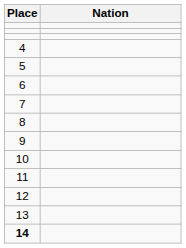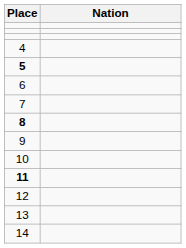(22, 66) normal -> (22, 66) bold
(22, 122) normal -> (22, 122) bold
(22, 178) normal -> (22, 178) bold
(22, 233) bold -> (22, 233) normal
